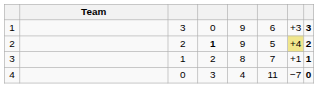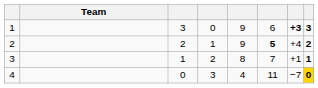(296, 28) normal -> (296, 28) bold
(213, 43) bold -> (213, 43) normal
(273, 43) normal -> (273, 43) bold
(296, 43) khaki background -> (296, 43) no background
(309, 75) no background -> (309, 75) gold background
